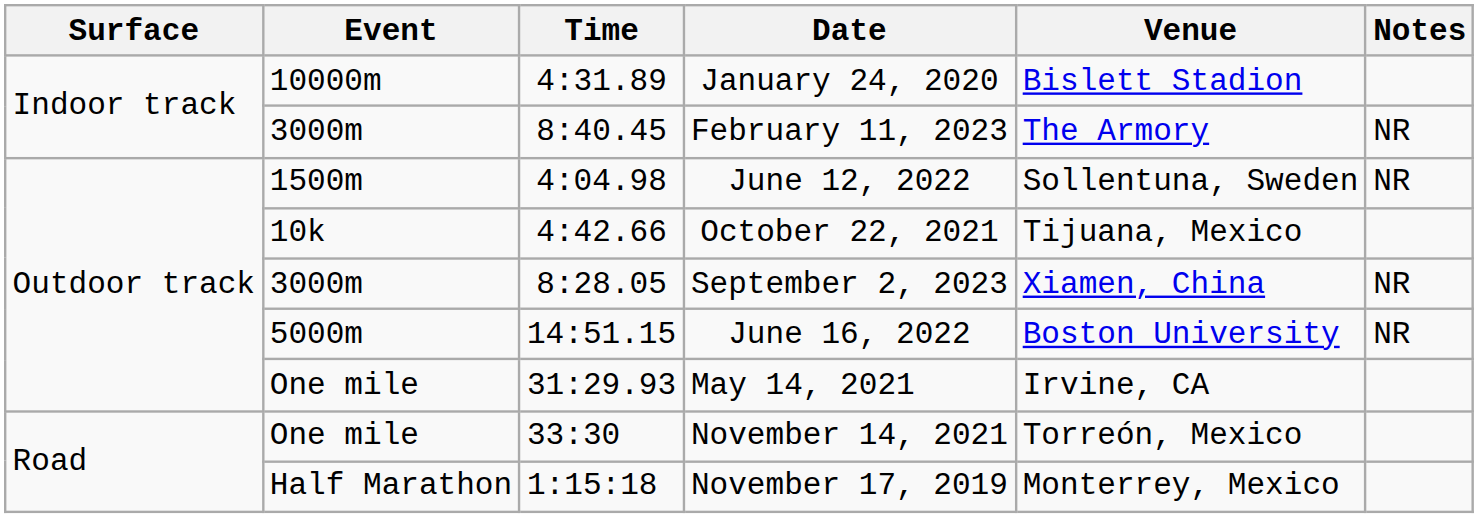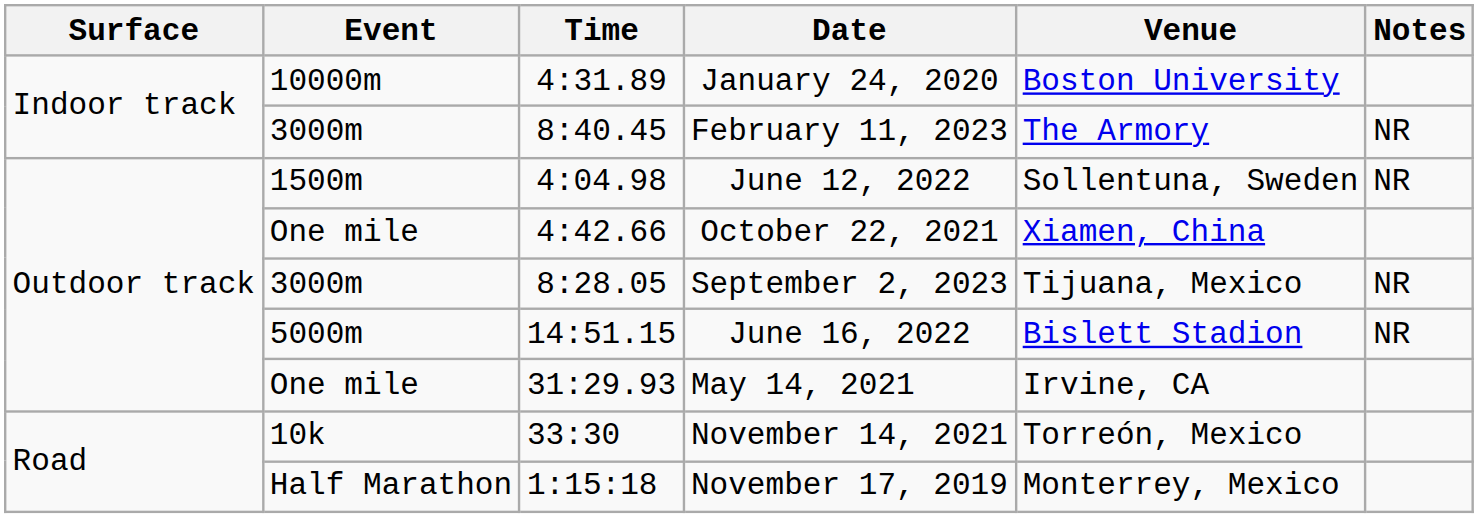(1163, 81) Bislett Stadion -> (1181, 81) Boston University
(298, 233) 10k -> (344, 233) One mile
(1163, 233) Tijuana, Mexico -> (1144, 233) Xiamen, China
(1144, 284) Xiamen, China -> (1163, 284) Tijuana, Mexico
(1181, 334) Boston University -> (1163, 334) Bislett Stadion
(344, 436) One mile -> (298, 436) 10k
